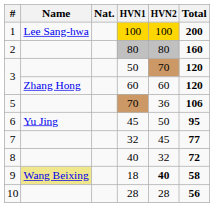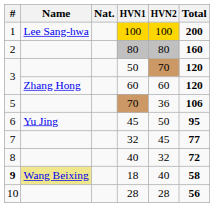(13, 175) normal -> (13, 175) bold
(164, 175) bold -> (164, 175) normal
